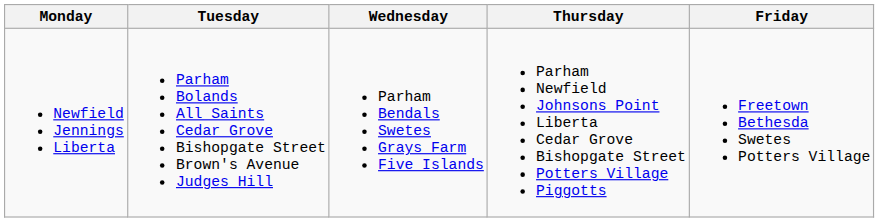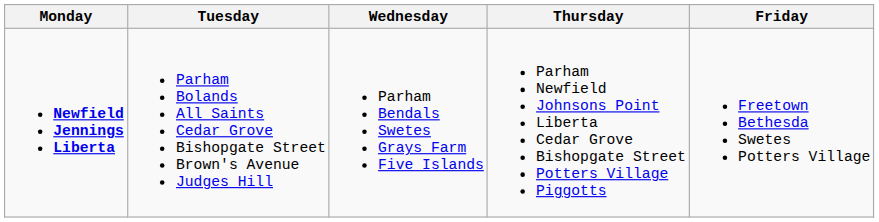(66, 131) normal -> (66, 131) bold
